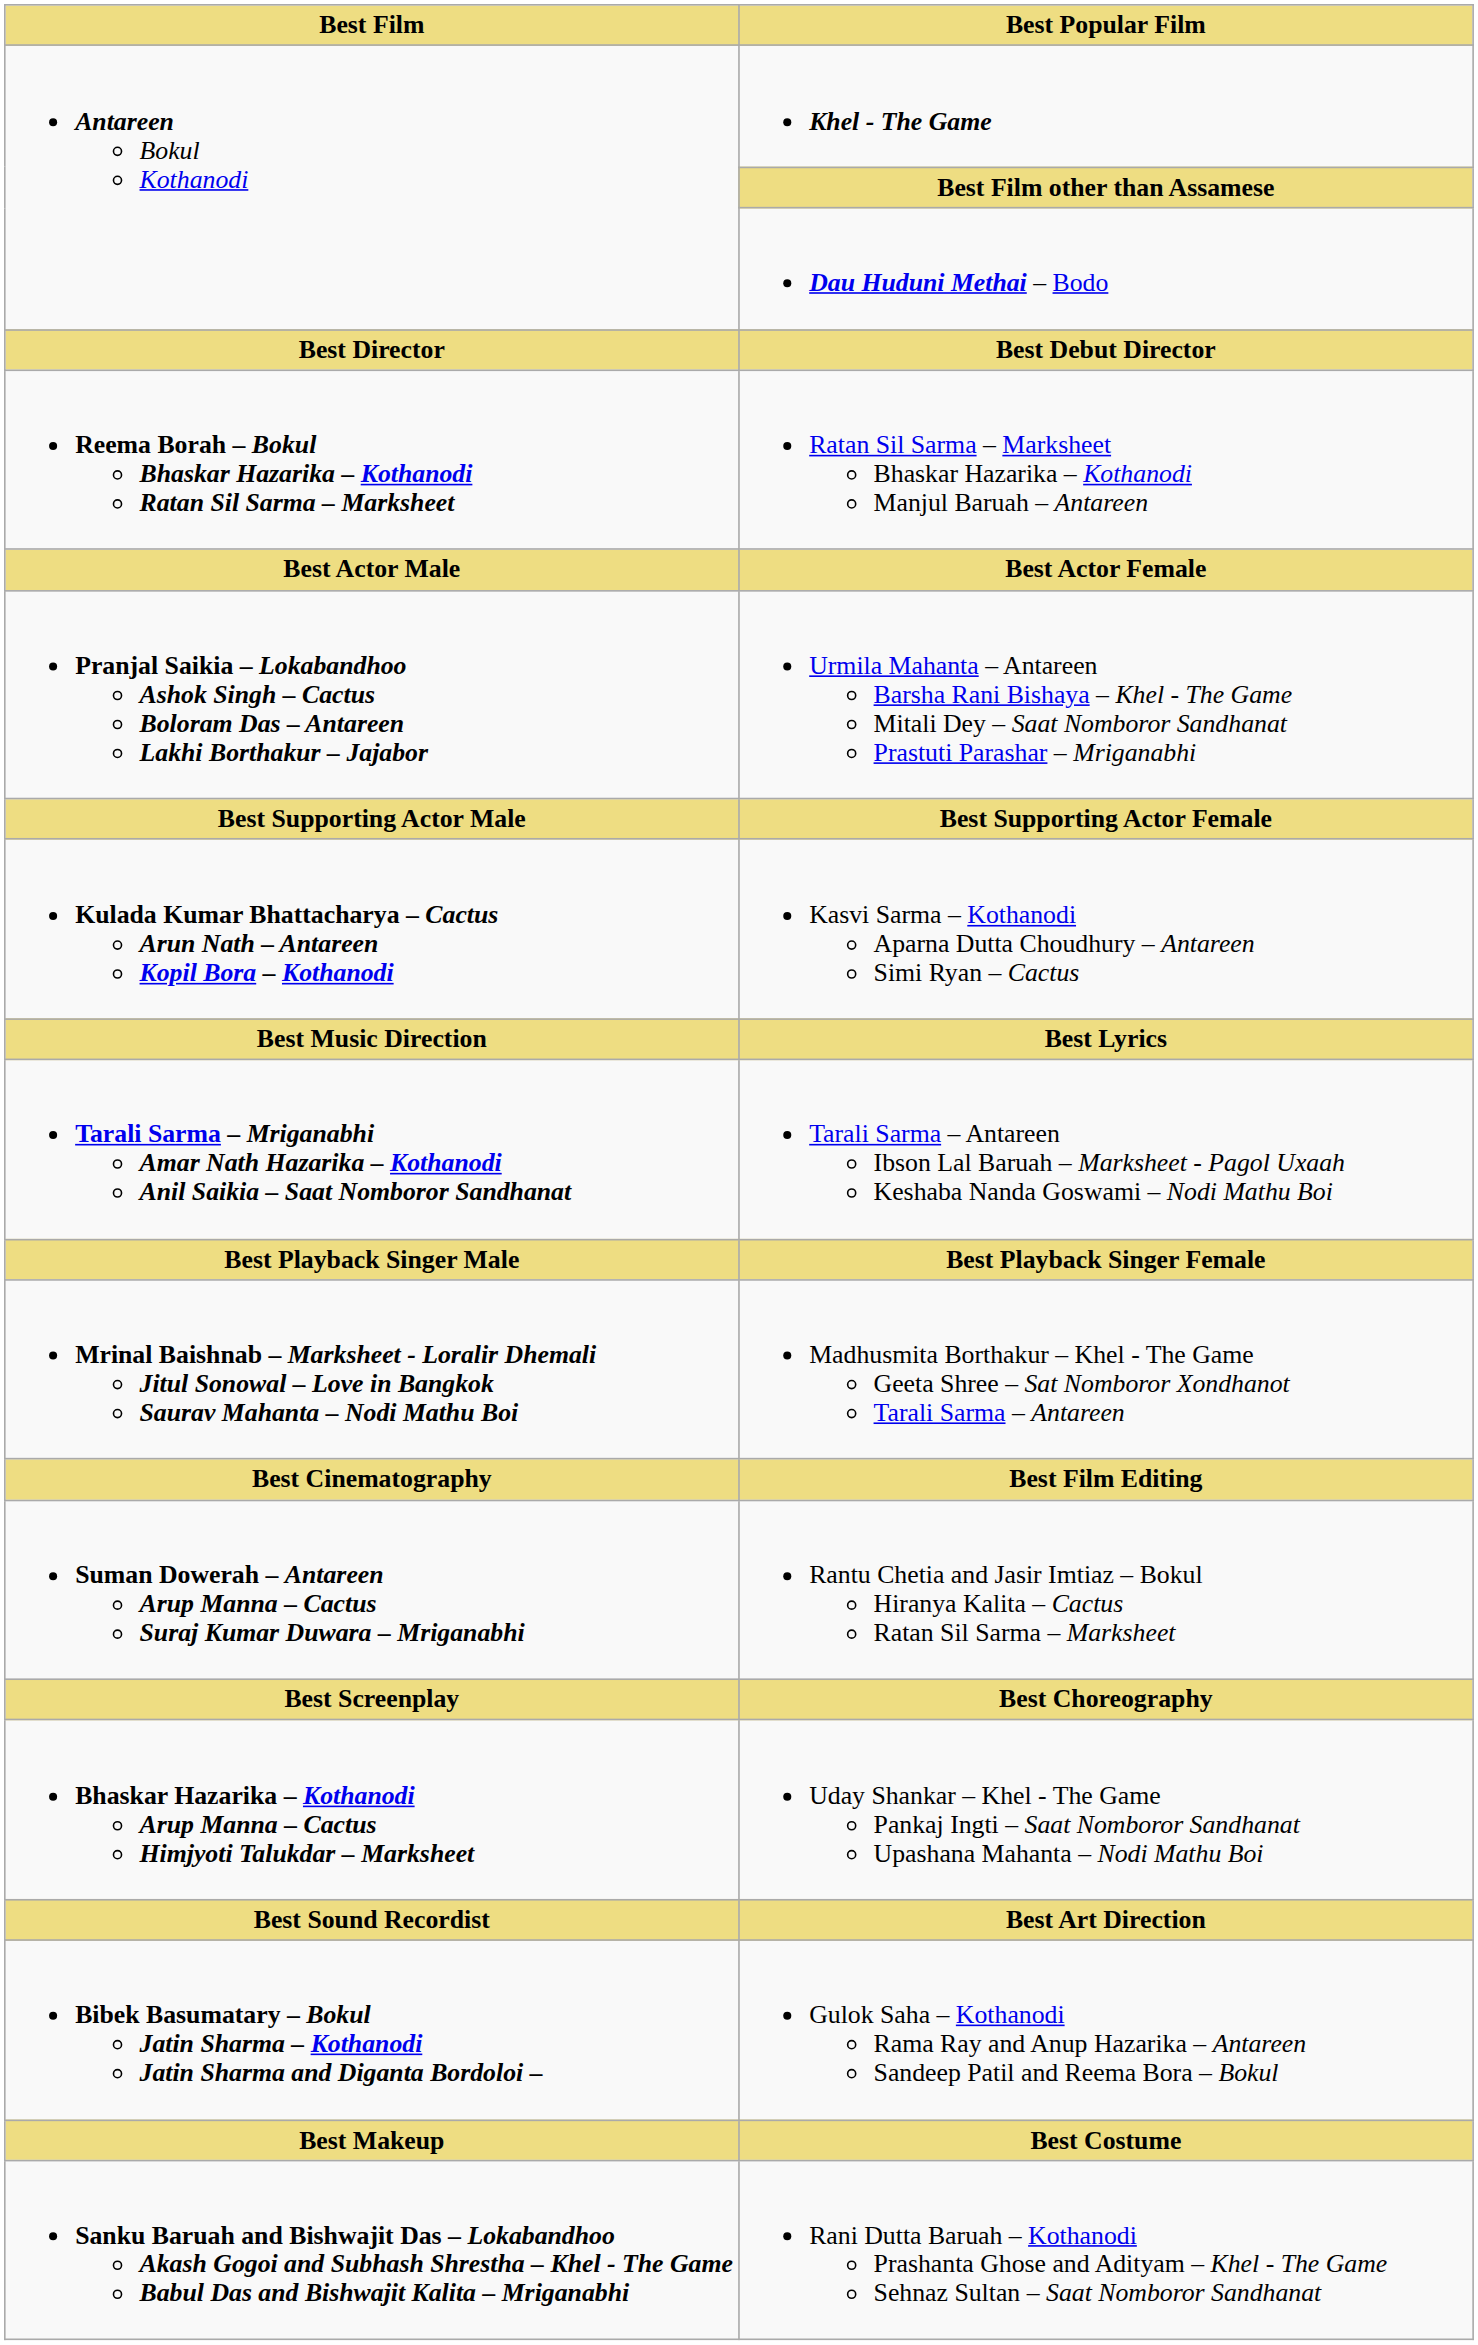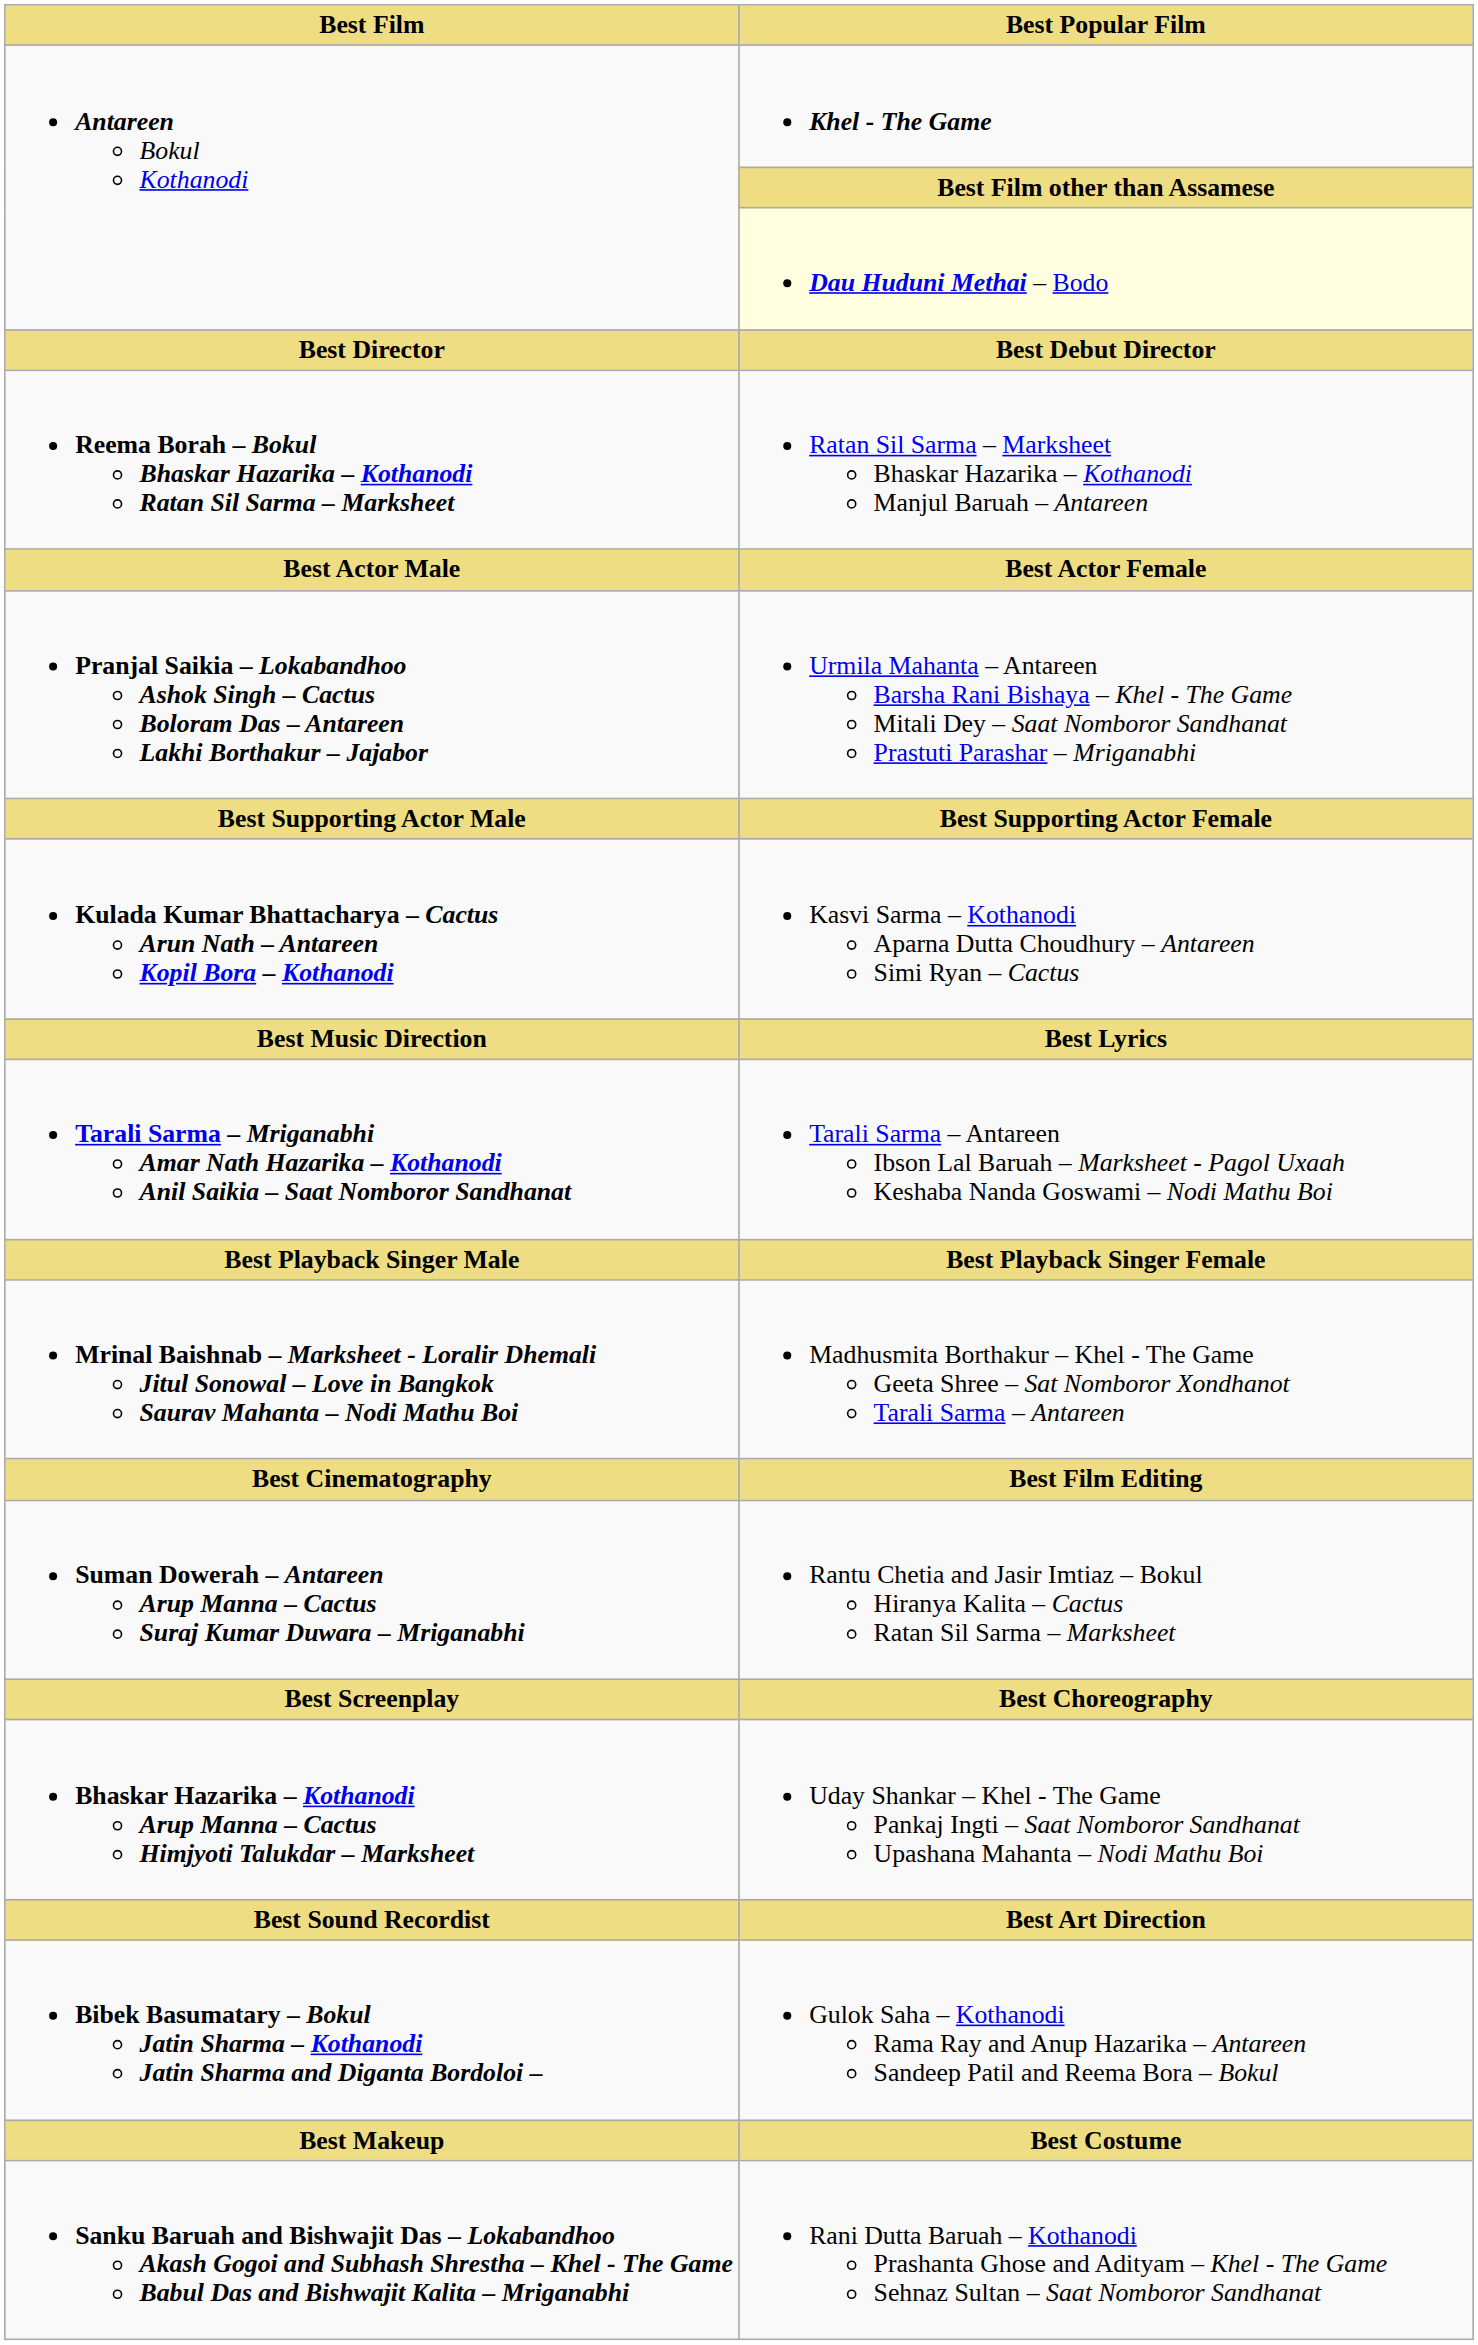(1106, 283) no background -> (1106, 283) lightyellow background
